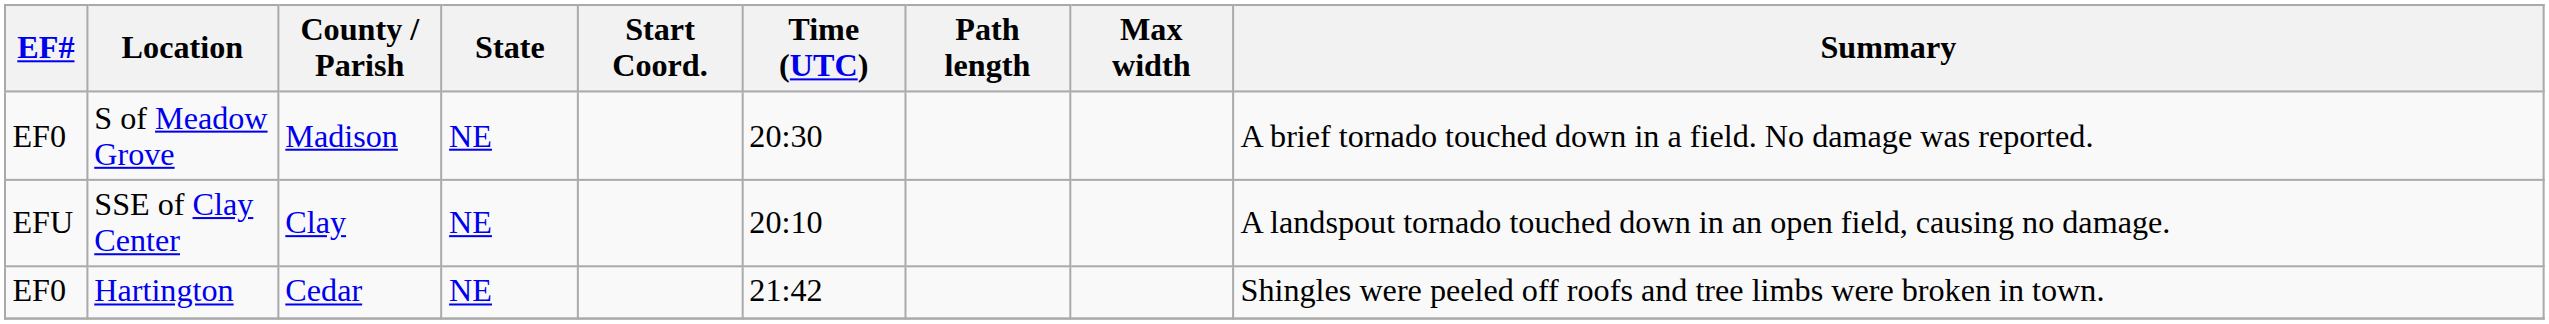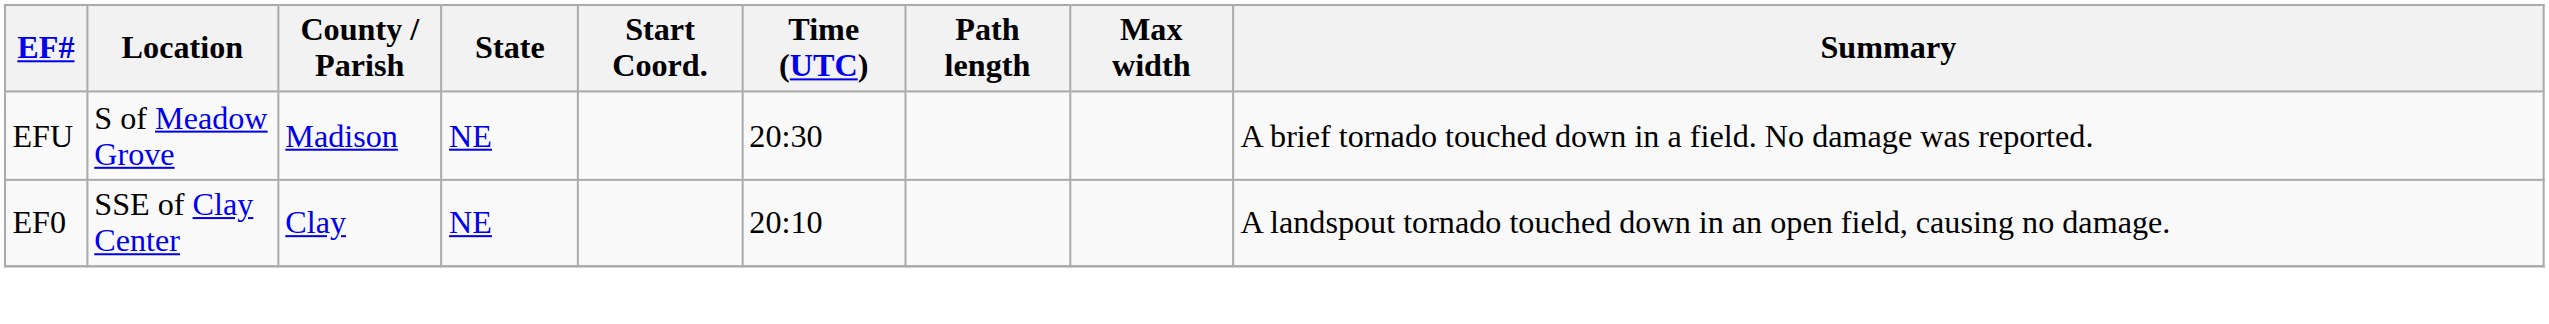(39, 135) EF0 -> (43, 135) EFU
(43, 222) EFU -> (39, 222) EF0
- row: (164, 291)
